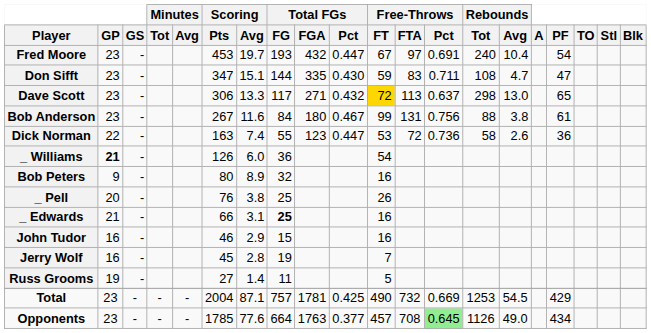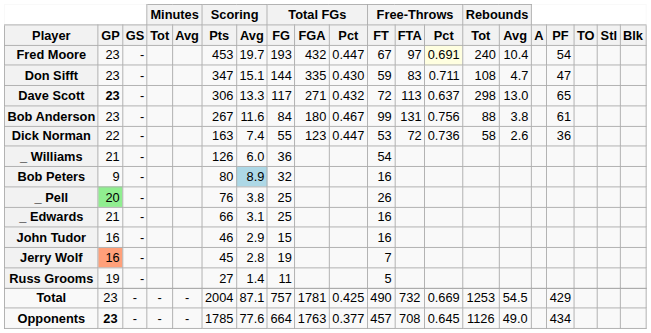(444, 55) no background -> (444, 55) lightyellow background
(113, 96) normal -> (113, 96) bold
(385, 96) gold background -> (385, 96) no background
(113, 157) bold -> (113, 157) normal
(255, 177) no background -> (255, 177) lightblue background
(113, 197) no background -> (113, 197) lightgreen background
(285, 217) bold -> (285, 217) normal
(113, 258) no background -> (113, 258) lightsalmon background
(110, 319) normal -> (110, 319) bold
(444, 319) lightgreen background -> (444, 319) no background
